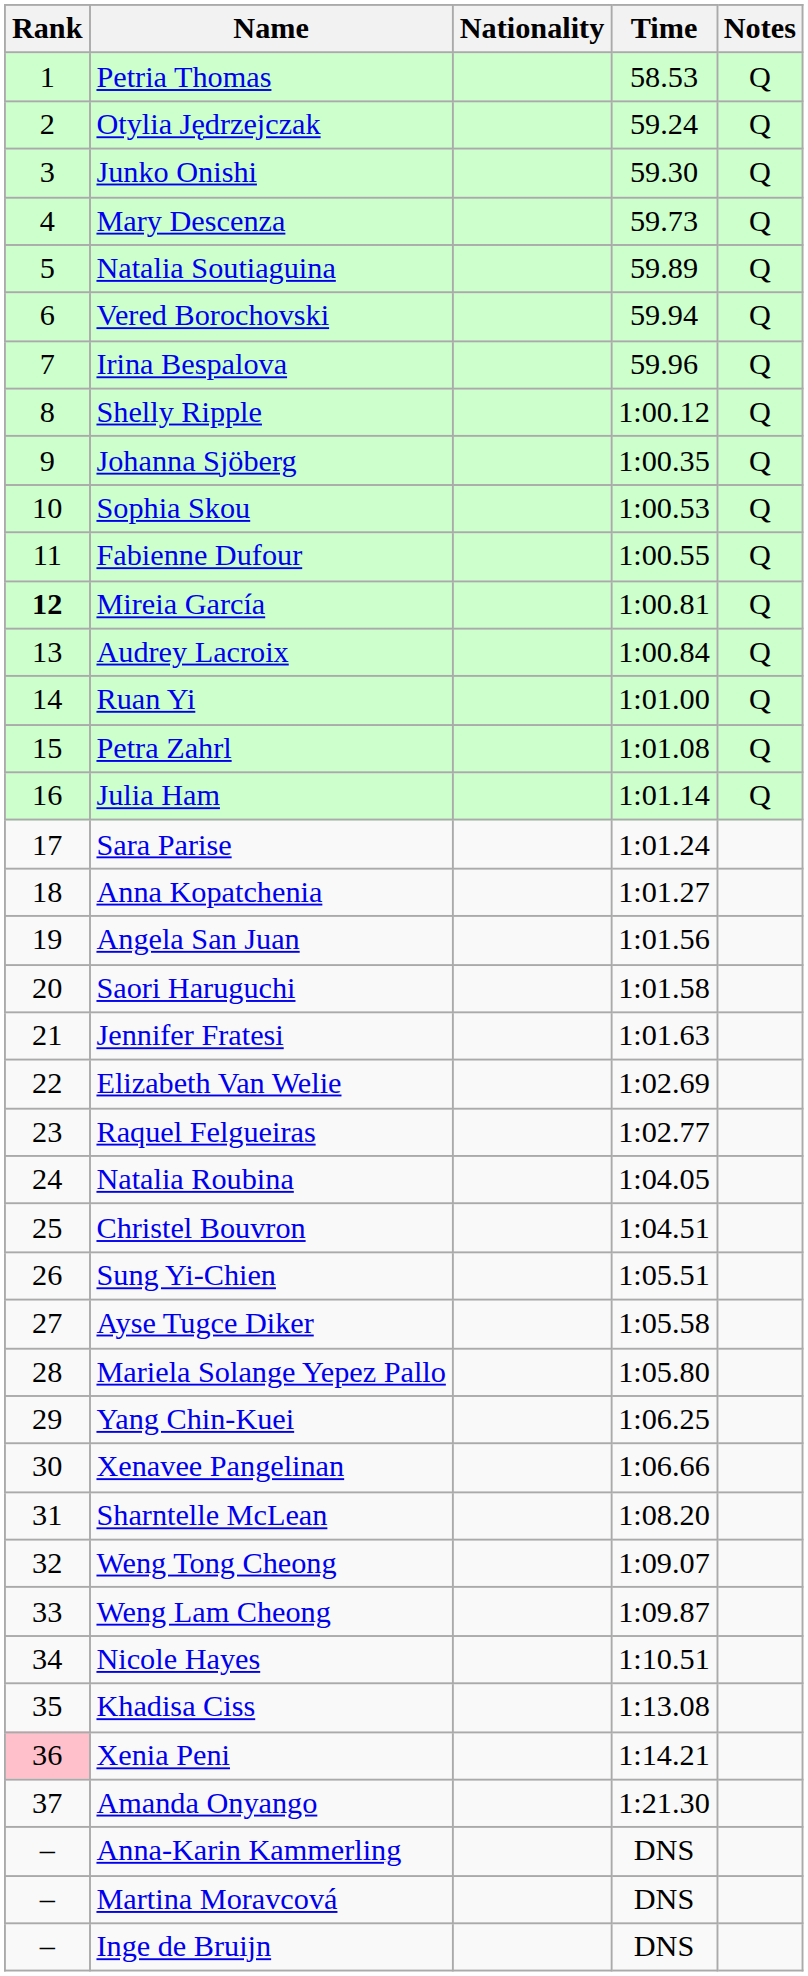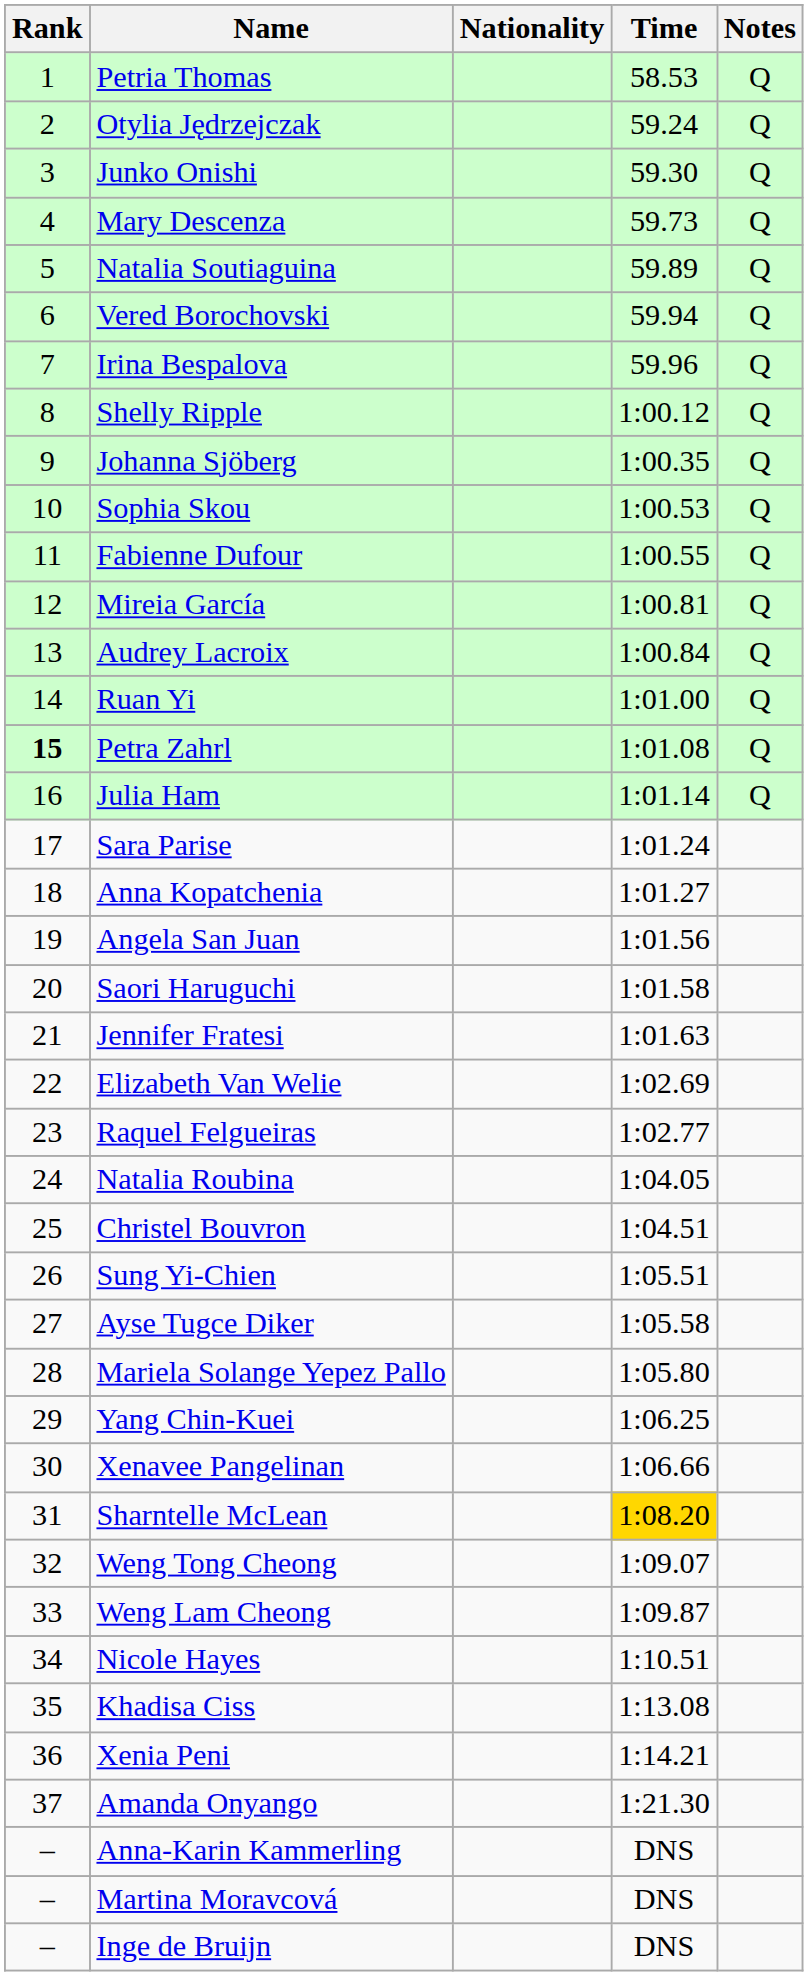(47, 603) bold -> (47, 603) normal
(47, 747) normal -> (47, 747) bold
(664, 1515) no background -> (664, 1515) gold background
(47, 1754) pink background -> (47, 1754) no background
